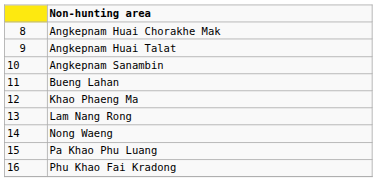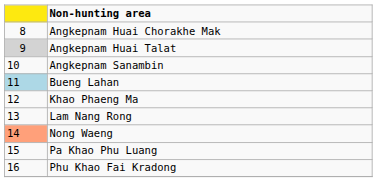(16, 48) no background -> (16, 48) lightgrey background
(13, 82) no background -> (13, 82) lightblue background
(13, 134) no background -> (13, 134) lightsalmon background
